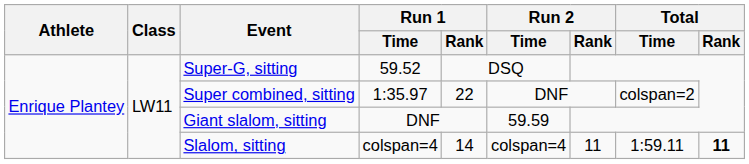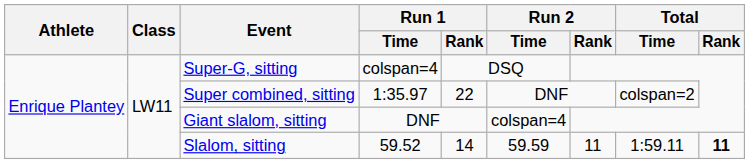(400, 68) 59.52 -> (400, 68) colspan=4
(529, 120) 59.59 -> (529, 120) colspan=4
(400, 146) colspan=4 -> (400, 146) 59.52
(529, 146) colspan=4 -> (529, 146) 59.59
